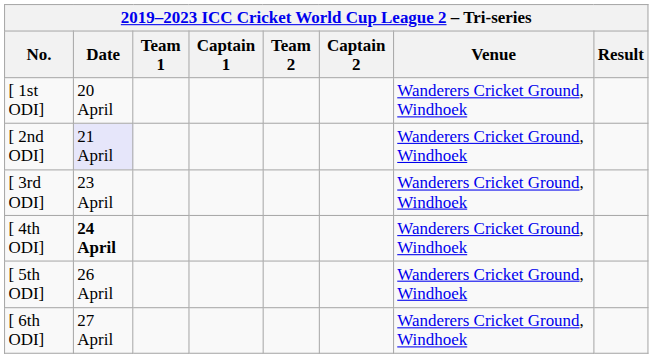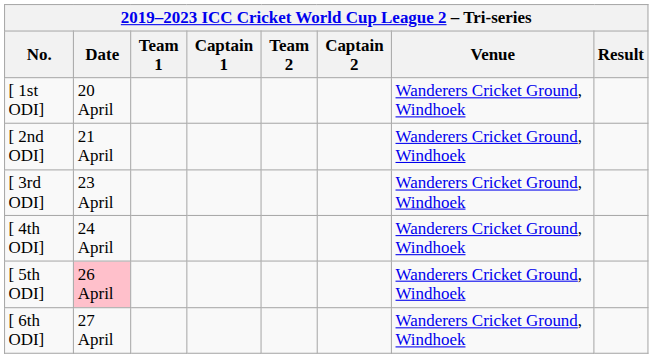(95, 146) lavender background -> (96, 146) no background
(97, 238) bold -> (96, 238) normal
(95, 284) no background -> (96, 284) pink background
